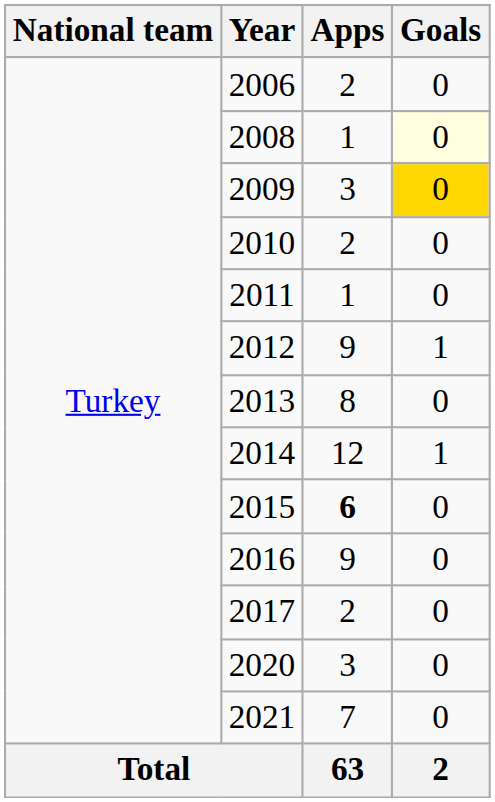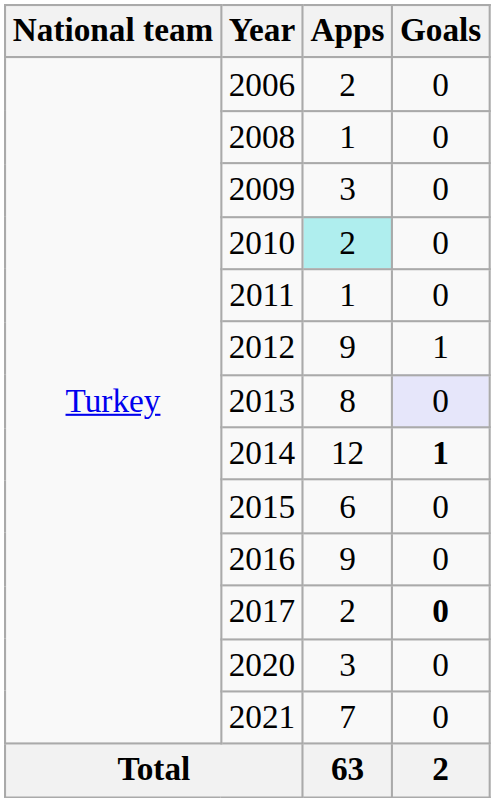(441, 136) lightyellow background -> (441, 136) no background
(441, 189) gold background -> (441, 189) no background
(348, 242) no background -> (348, 242) paleturquoise background
(441, 400) no background -> (441, 400) lavender background
(441, 453) normal -> (441, 453) bold
(348, 505) bold -> (348, 505) normal
(441, 611) normal -> (441, 611) bold
